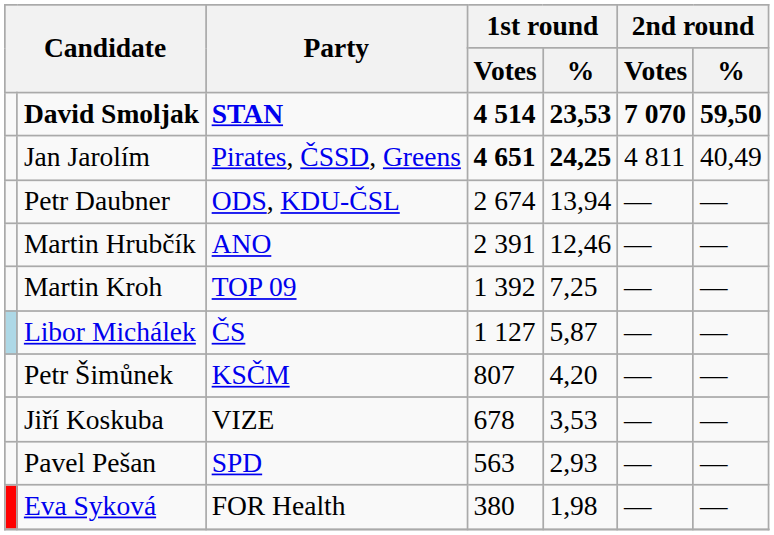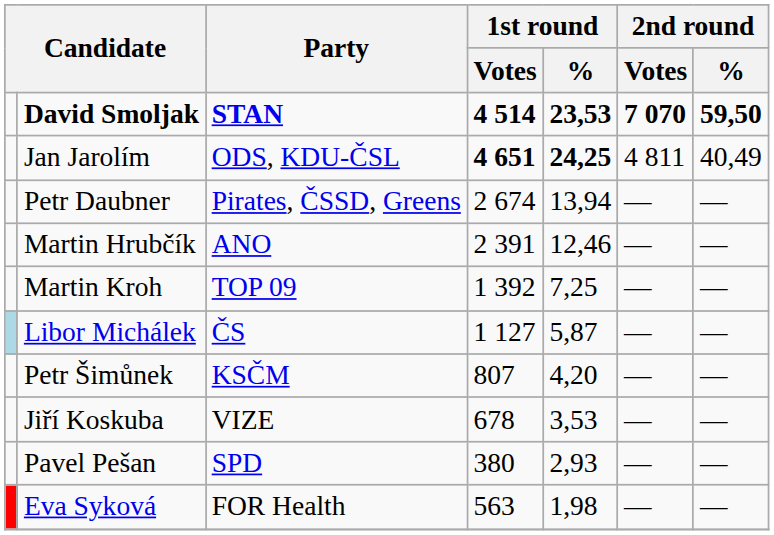(336, 157) Pirates, ČSSD, Greens -> (306, 157) ODS, KDU-ČSL
(306, 200) ODS, KDU-ČSL -> (336, 200) Pirates, ČSSD, Greens
(494, 462) 563 -> (494, 462) 380
(494, 506) 380 -> (494, 506) 563
